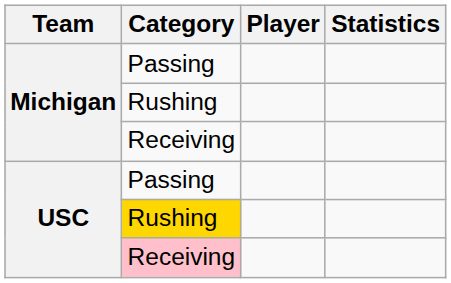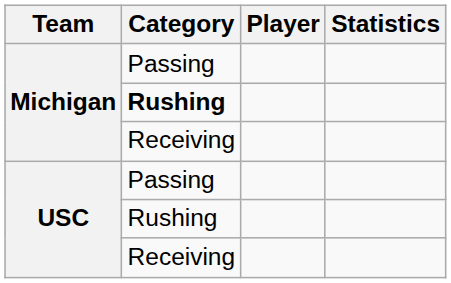(173, 102) normal -> (177, 102) bold
(173, 218) gold background -> (173, 218) no background
(181, 257) pink background -> (181, 257) no background
